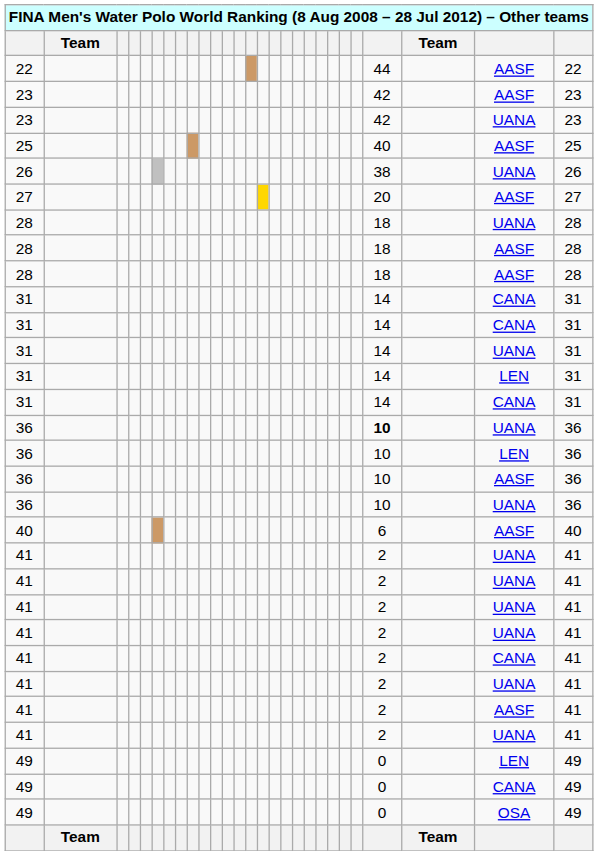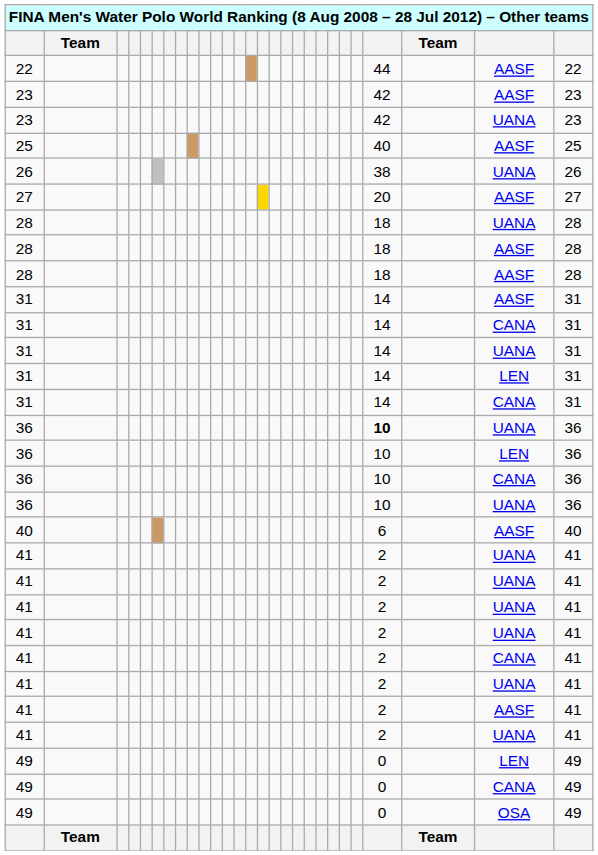(514, 299) CANA -> (514, 299) AASF
(514, 479) AASF -> (514, 479) CANA
